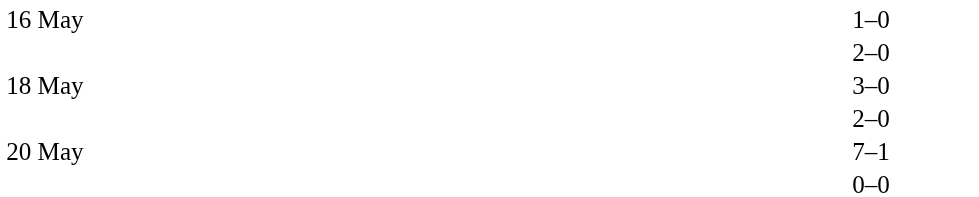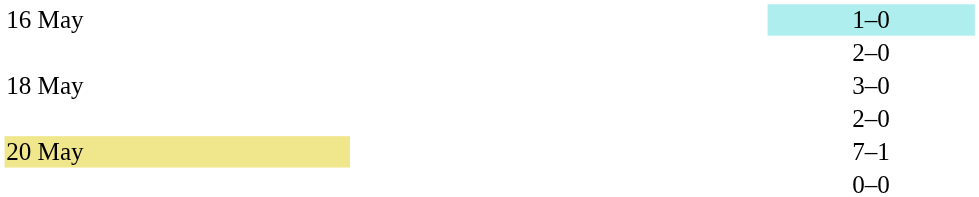(871, 19) no background -> (871, 19) paleturquoise background
(45, 151) no background -> (45, 151) khaki background
